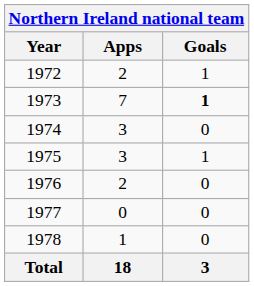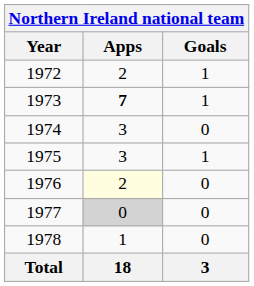(123, 101) normal -> (123, 101) bold
(205, 101) bold -> (205, 101) normal
(123, 184) no background -> (123, 184) lightyellow background
(123, 211) no background -> (123, 211) lightgrey background
